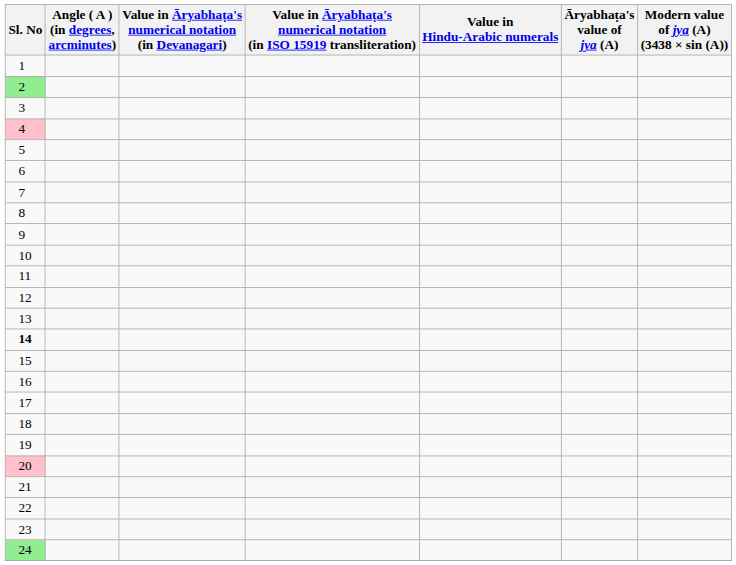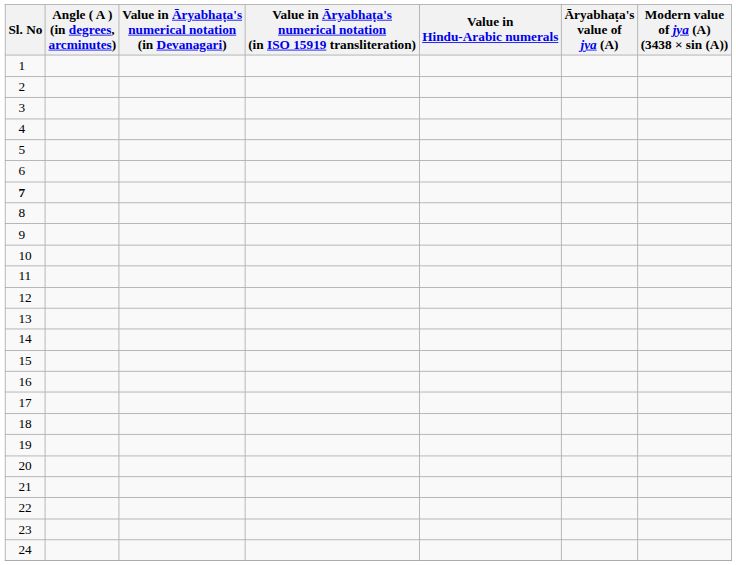(17, 87) lightgreen background -> (17, 87) no background
(17, 129) pink background -> (17, 129) no background
(17, 192) normal -> (17, 192) bold
(20, 339) bold -> (20, 339) normal
(20, 466) pink background -> (20, 466) no background
(20, 550) lightgreen background -> (20, 550) no background
